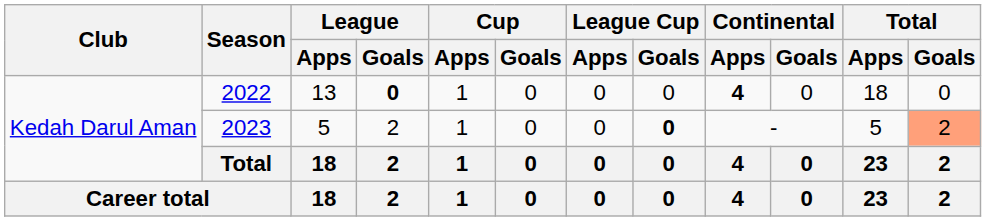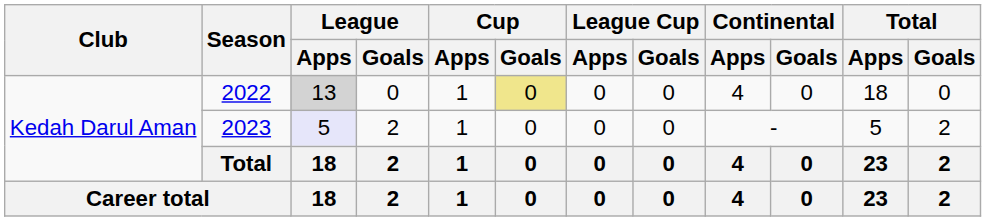(324, 92) no background -> (324, 92) lightgrey background
(393, 92) bold -> (393, 92) normal
(531, 92) no background -> (531, 92) khaki background
(738, 92) bold -> (738, 92) normal
(324, 127) no background -> (324, 127) lavender background
(669, 127) bold -> (669, 127) normal
(945, 127) lightsalmon background -> (945, 127) no background
